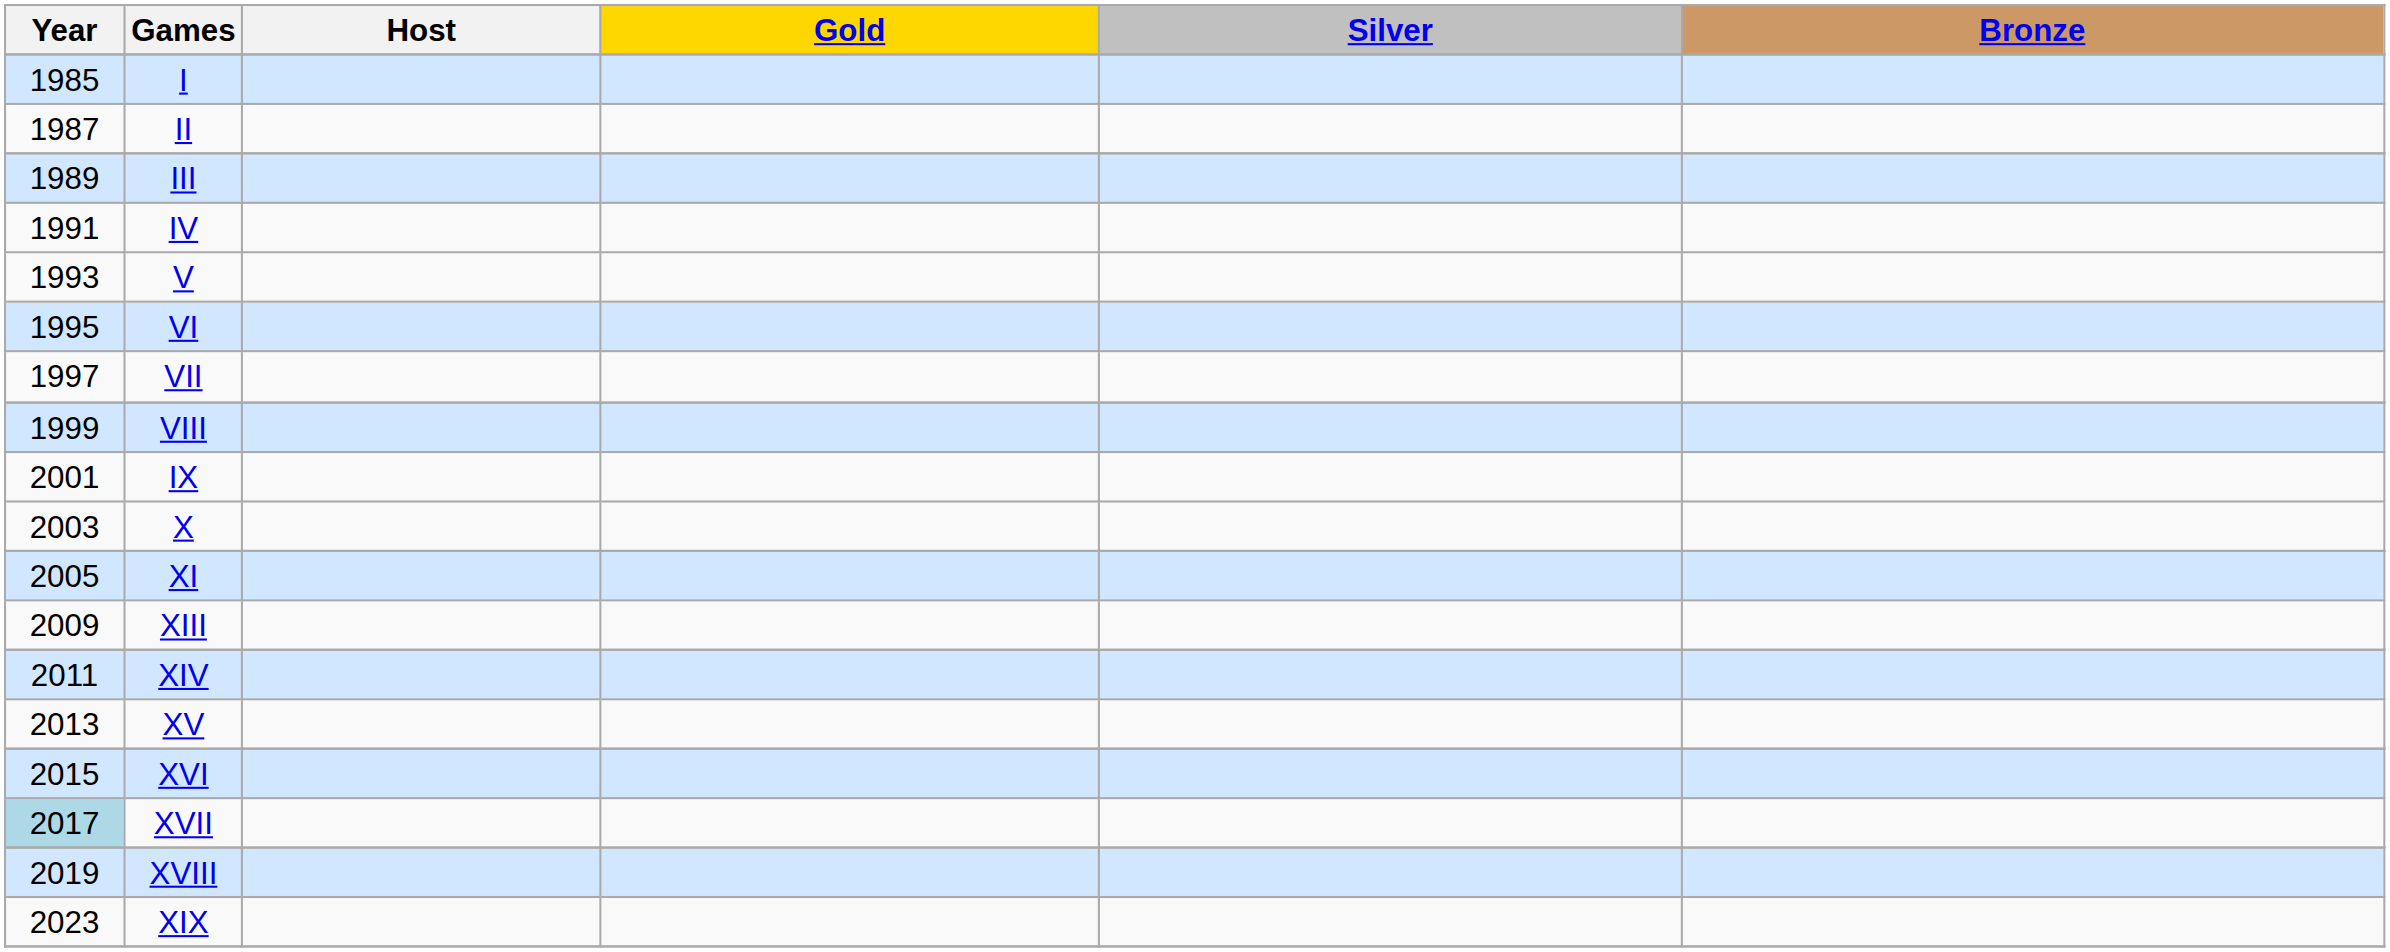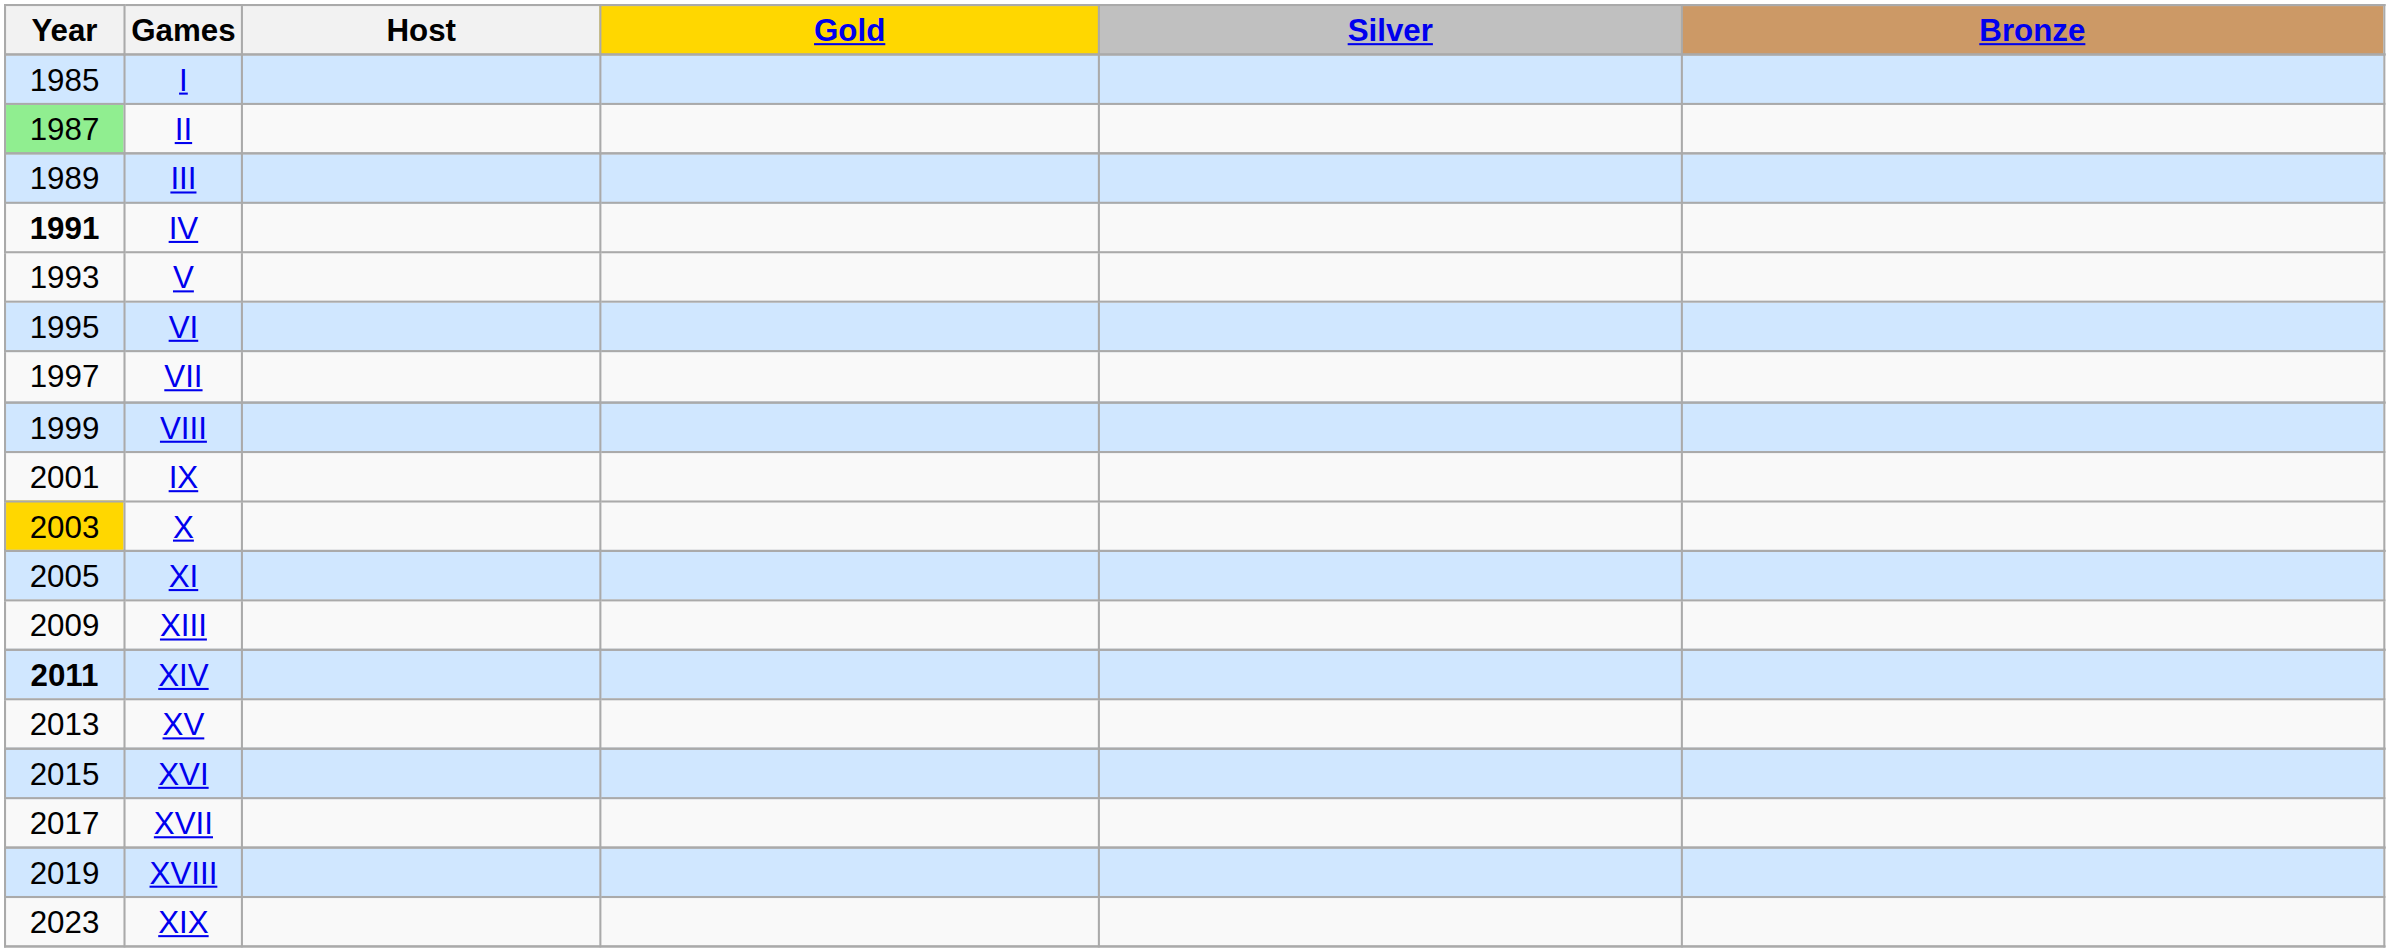(64, 129) no background -> (64, 129) lightgreen background
(64, 228) normal -> (64, 228) bold
(64, 526) no background -> (64, 526) gold background
(64, 674) normal -> (64, 674) bold
(64, 823) lightblue background -> (64, 823) no background
